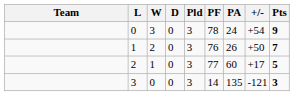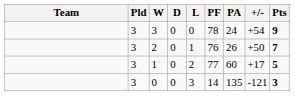columns swapped: (195, 13) <-> (138, 13)
